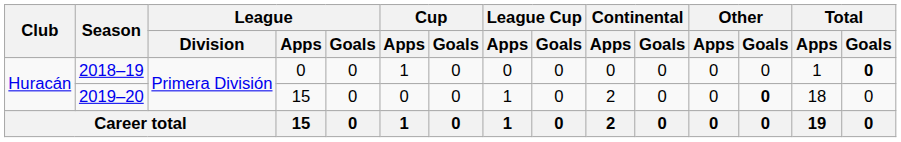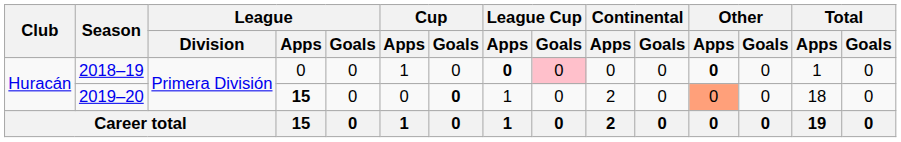(507, 70) normal -> (507, 70) bold
(559, 70) no background -> (559, 70) pink background
(714, 70) normal -> (714, 70) bold
(869, 70) bold -> (869, 70) normal
(301, 96) normal -> (301, 96) bold
(456, 96) normal -> (456, 96) bold
(714, 96) no background -> (714, 96) lightsalmon background
(765, 96) bold -> (765, 96) normal
